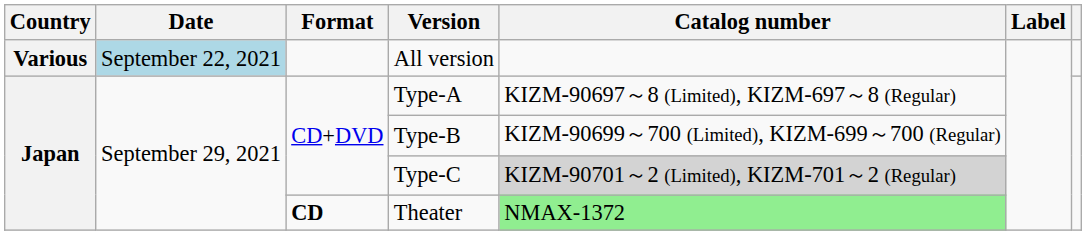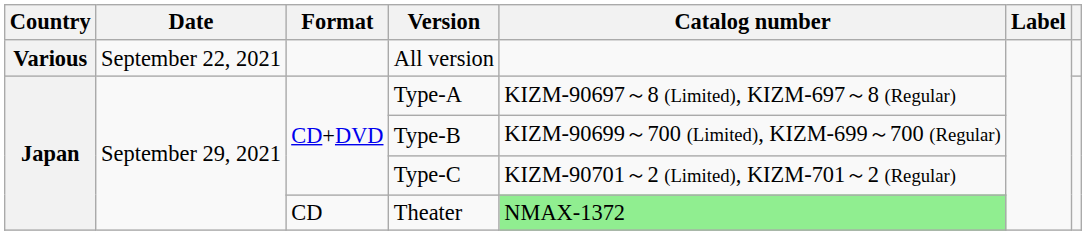(191, 57) lightblue background -> (191, 57) no background
(730, 174) lightgrey background -> (730, 174) no background
(307, 212) bold -> (307, 212) normal
